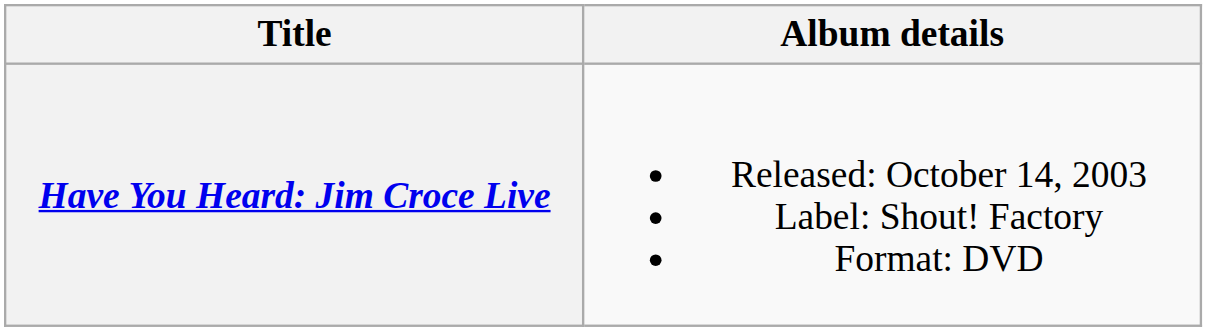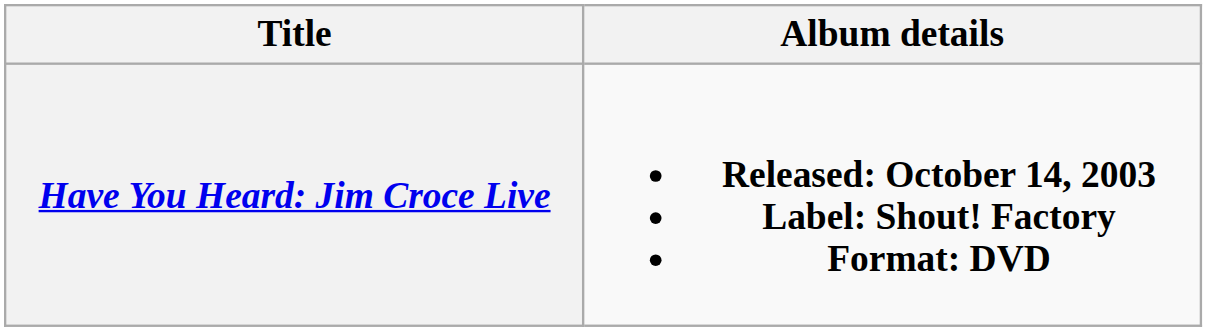(892, 216) normal -> (892, 216) bold
